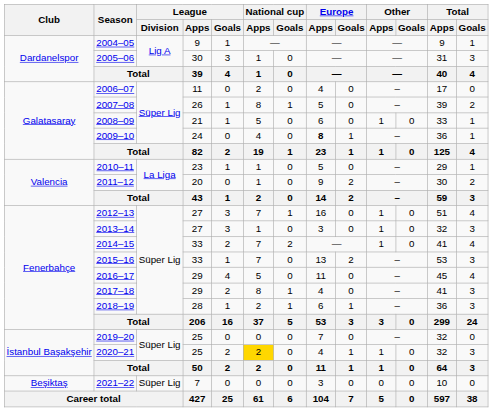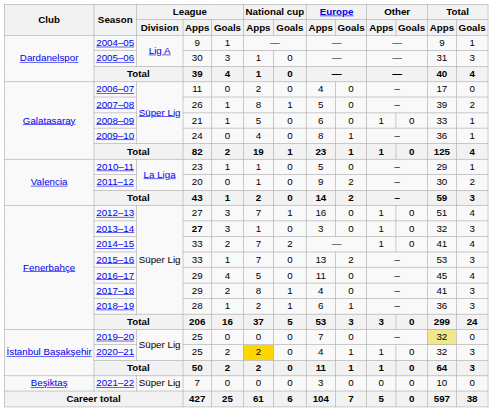(321, 136) bold -> (321, 136) normal
(197, 228) normal -> (197, 228) bold
(442, 337) no background -> (442, 337) khaki background
